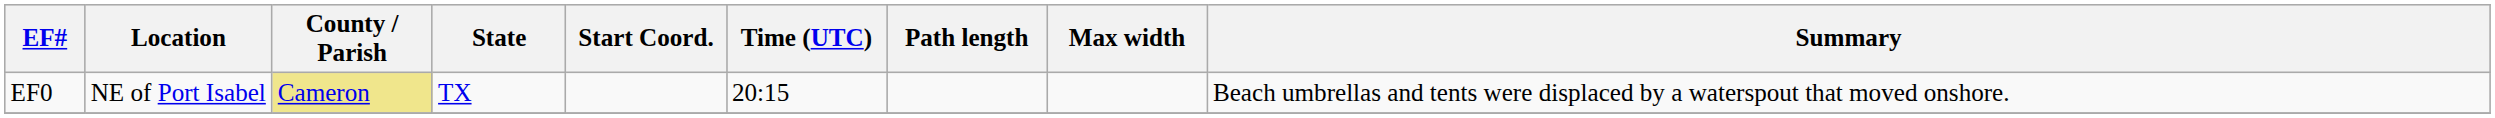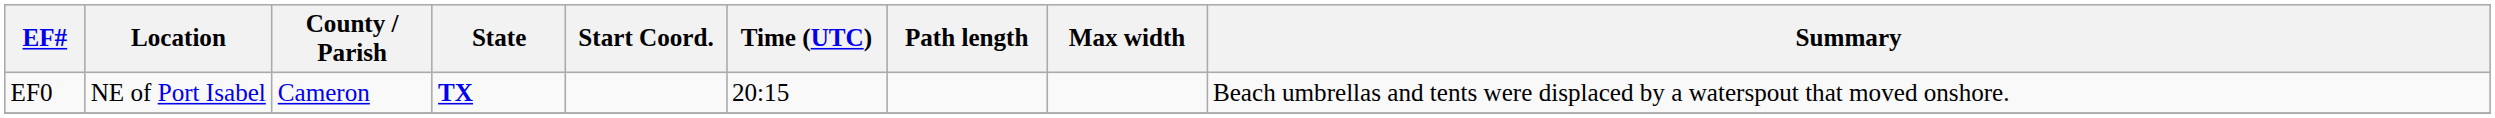(324, 92) khaki background -> (324, 92) no background
(455, 92) normal -> (456, 92) bold
